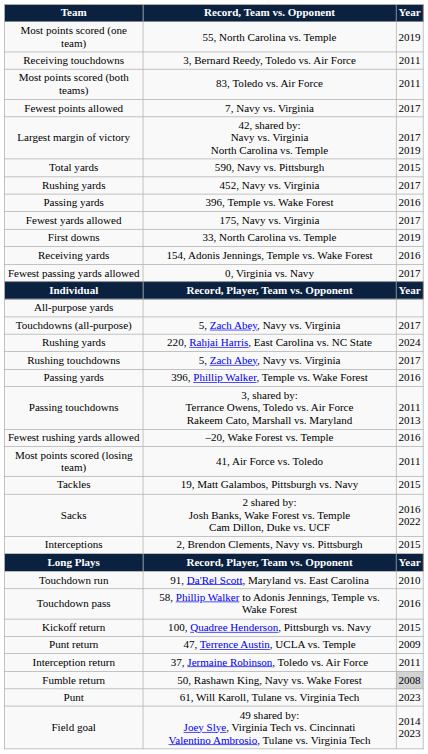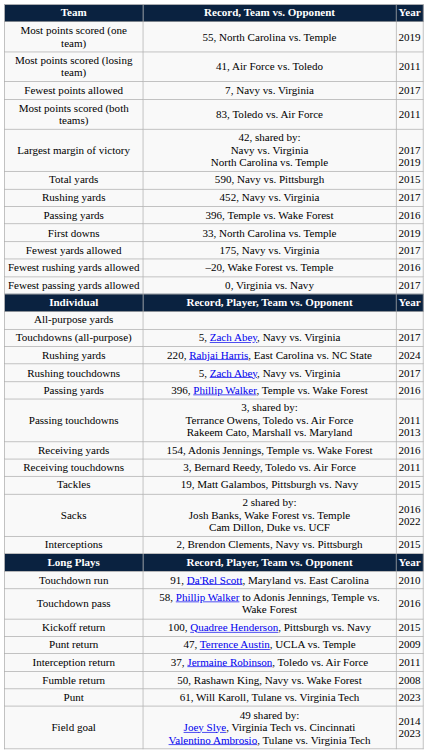rows swapped: (74, 461) <-> (74, 60)
rows swapped: (74, 84) <-> (74, 108)
rows swapped: (74, 238) <-> (74, 220)
rows swapped: (74, 437) <-> (74, 255)
(410, 680) lightgrey background -> (410, 680) no background
